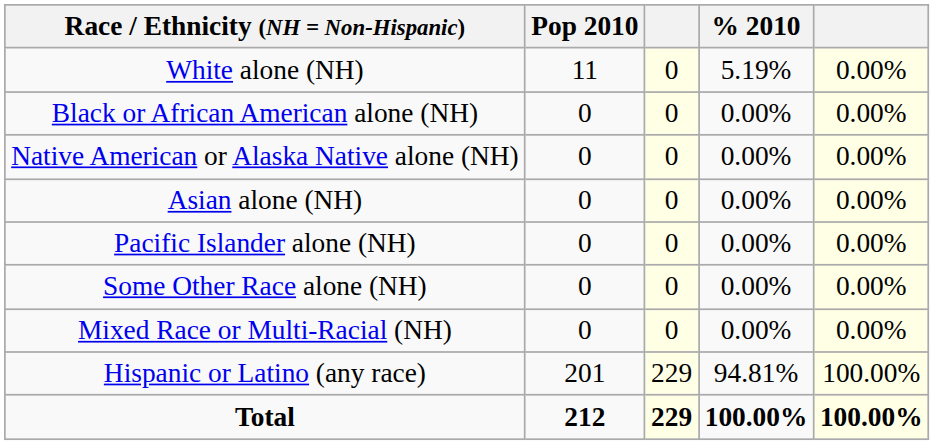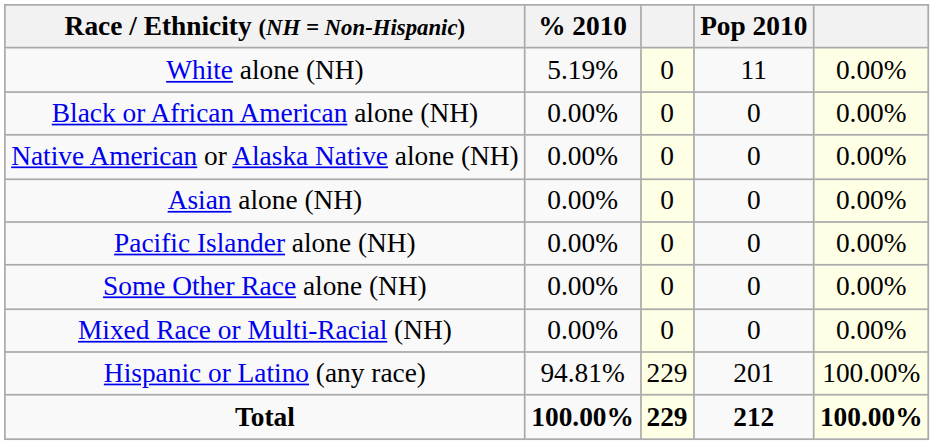columns swapped: (585, 26) <-> (756, 26)
